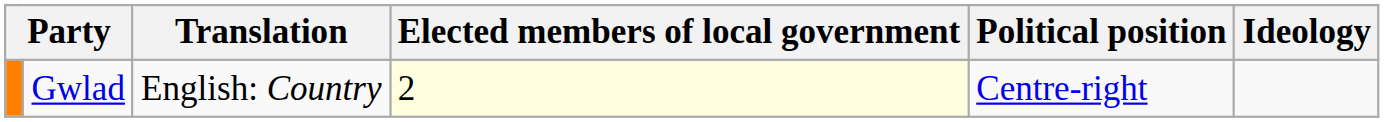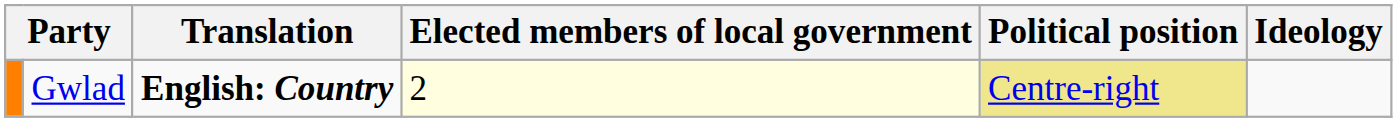(261, 87) normal -> (267, 87) bold
(1062, 87) no background -> (1074, 87) khaki background
